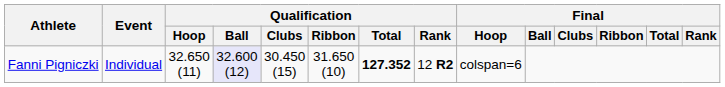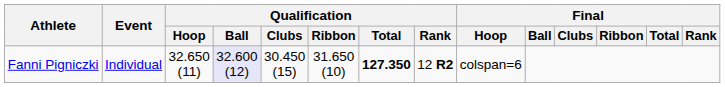(386, 65) 127.352 -> (386, 65) 127.350
